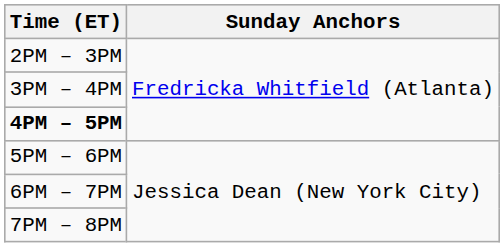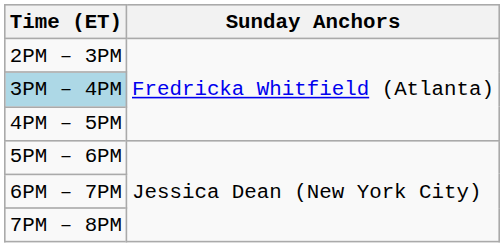(66, 90) no background -> (66, 90) lightblue background
(66, 123) bold -> (66, 123) normal
